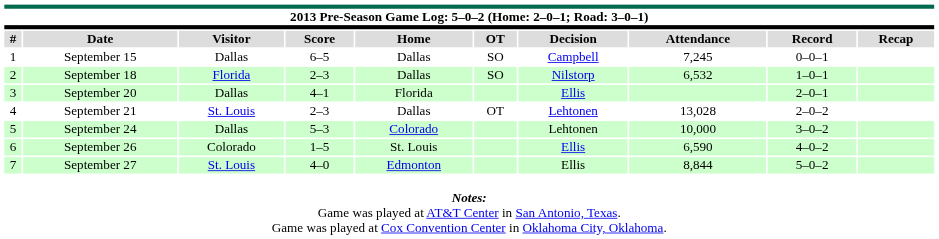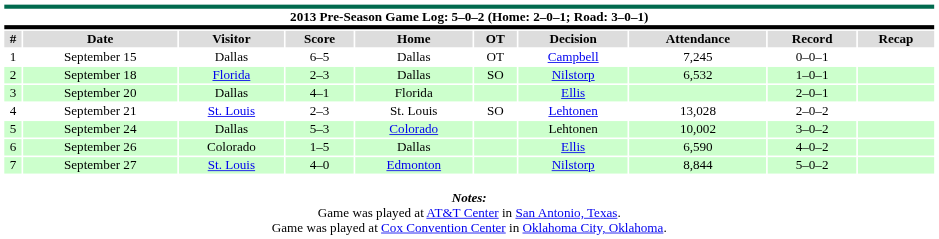(495, 57) SO -> (495, 57) OT
(414, 111) Dallas -> (414, 111) St. Louis
(495, 111) OT -> (495, 111) SO
(698, 129) 10,000 -> (698, 129) 10,002
(414, 147) St. Louis -> (414, 147) Dallas
(573, 165) Ellis -> (573, 165) Nilstorp
